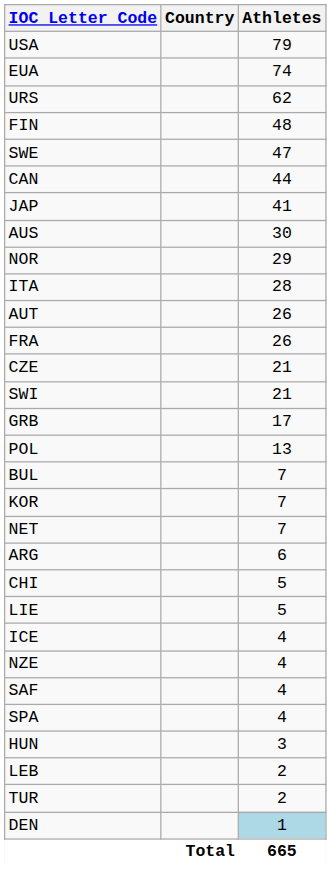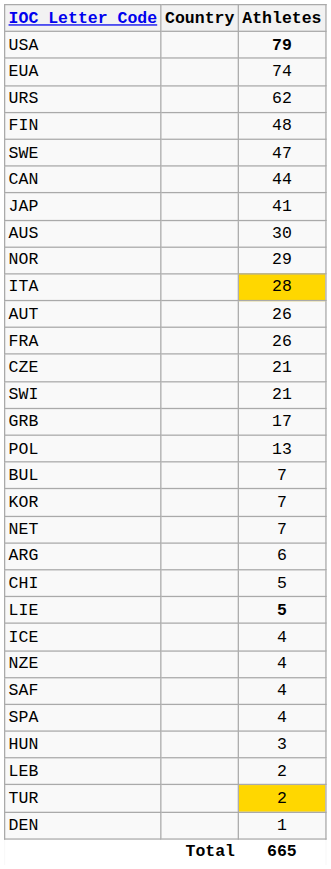(282, 45) normal -> (282, 45) bold
(282, 287) no background -> (282, 287) gold background
(282, 610) normal -> (282, 610) bold
(282, 798) no background -> (282, 798) gold background
(282, 825) lightblue background -> (282, 825) no background
